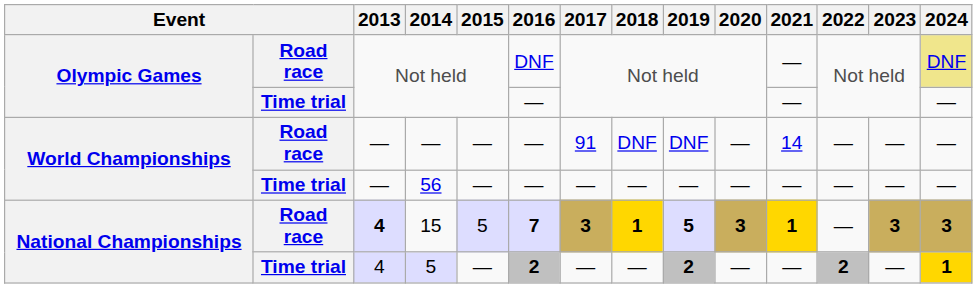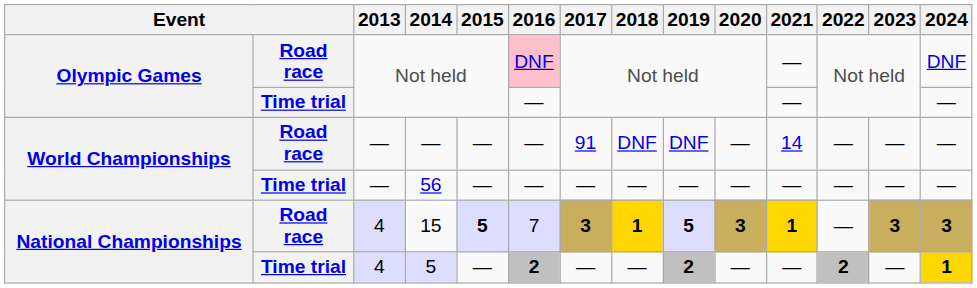(534, 60) no background -> (534, 60) pink background
(946, 60) khaki background -> (946, 60) no background
(379, 225) bold -> (379, 225) normal
(482, 225) normal -> (482, 225) bold
(534, 225) bold -> (534, 225) normal
